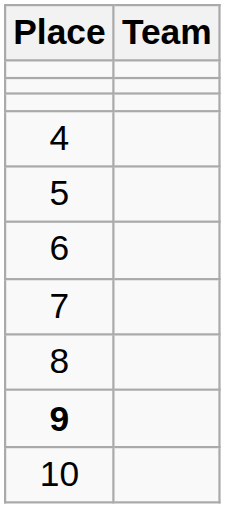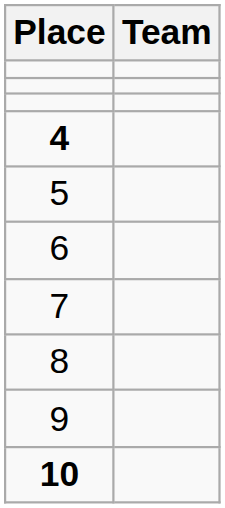(59, 137) normal -> (59, 137) bold
(59, 417) bold -> (59, 417) normal
(59, 473) normal -> (59, 473) bold
